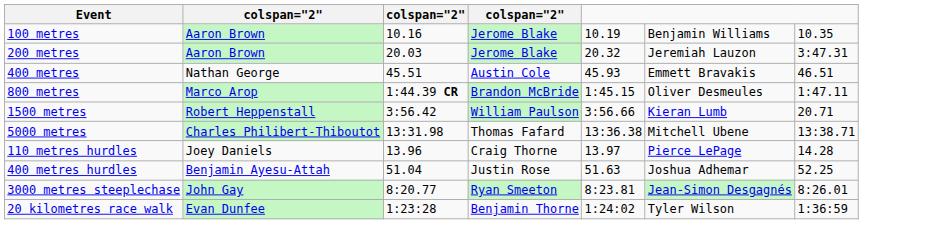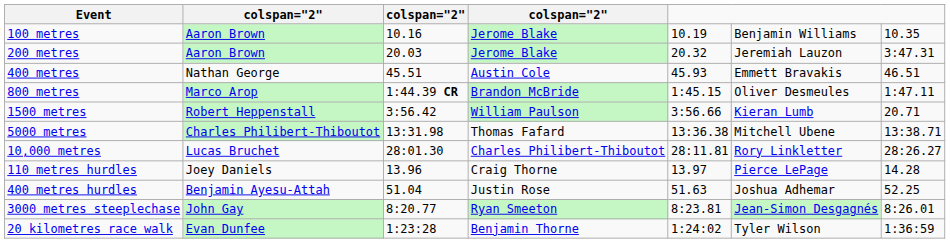+ row: (54, 151)
